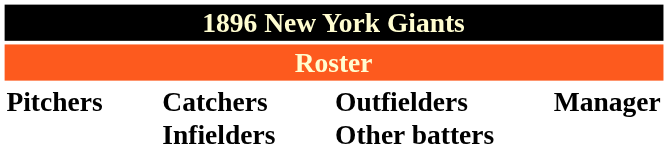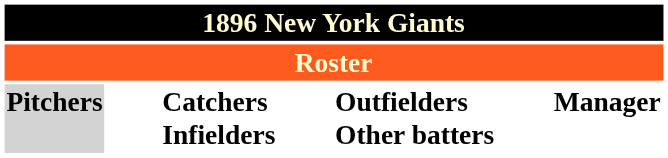(55, 101) no background -> (55, 101) lightgrey background
